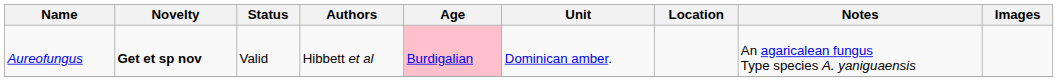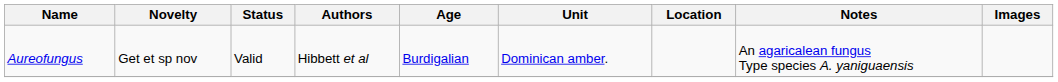(160, 58) bold -> (158, 58) normal
(440, 58) pink background -> (436, 58) no background
